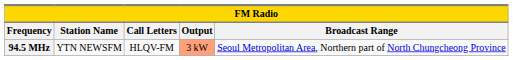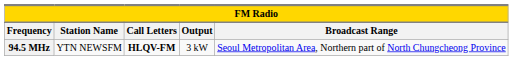(152, 47) normal -> (152, 47) bold
(197, 47) lightsalmon background -> (197, 47) no background
